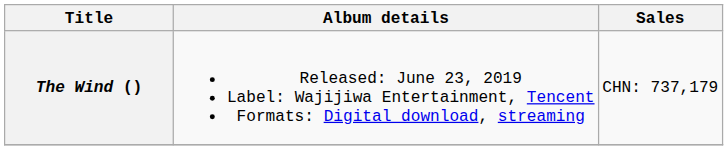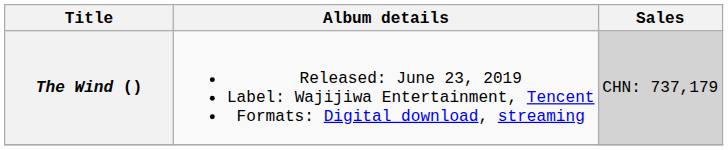(660, 88) no background -> (660, 88) lightgrey background
